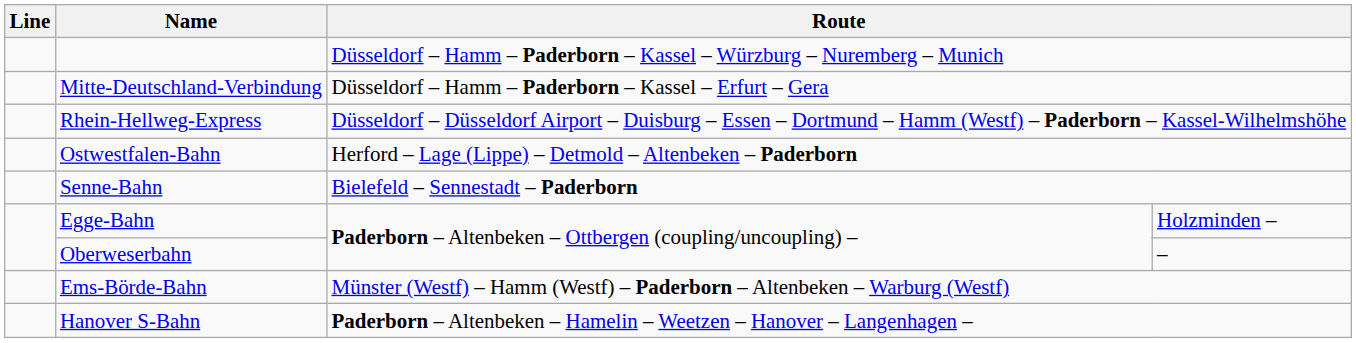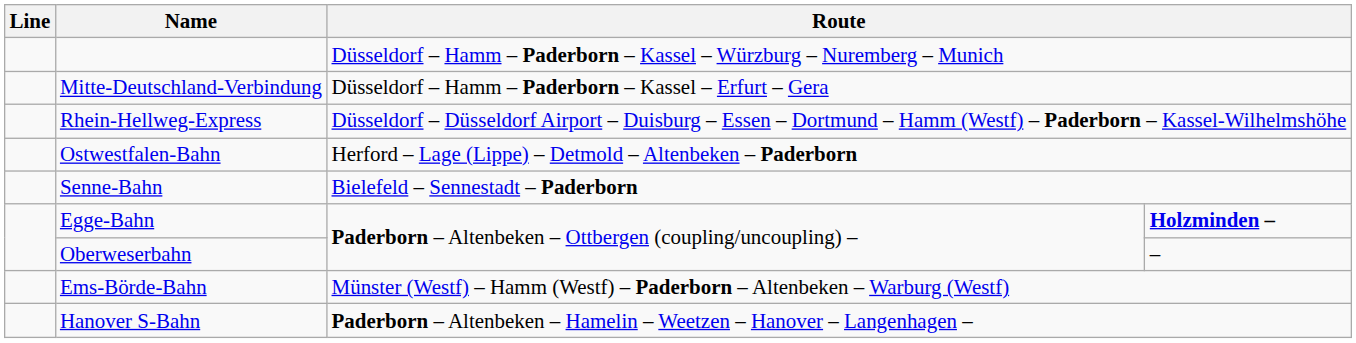(1217, 220) normal -> (1212, 220) bold
